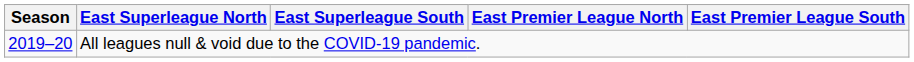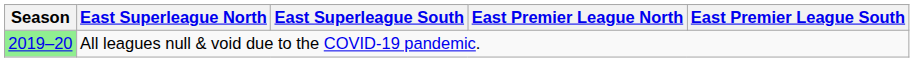(40, 43) no background -> (40, 43) lightgreen background
